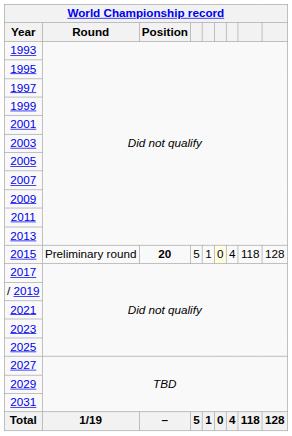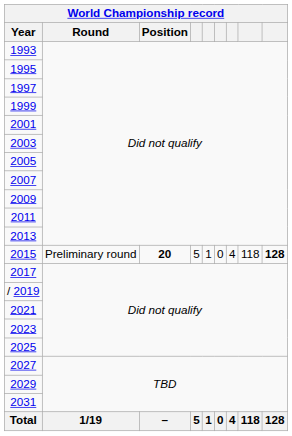(220, 254) lightyellow background -> (220, 254) no background
(275, 254) normal -> (275, 254) bold
